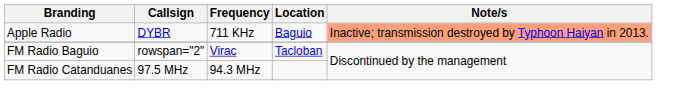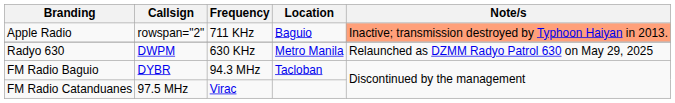(154, 32) DYBR -> (171, 32) rowspan="2"
+ row: (36, 51)
(171, 51) rowspan="2" -> (154, 70) DYBR
(223, 51) Virac -> (235, 70) 94.3 MHz
(235, 70) 94.3 MHz -> (223, 88) Virac
